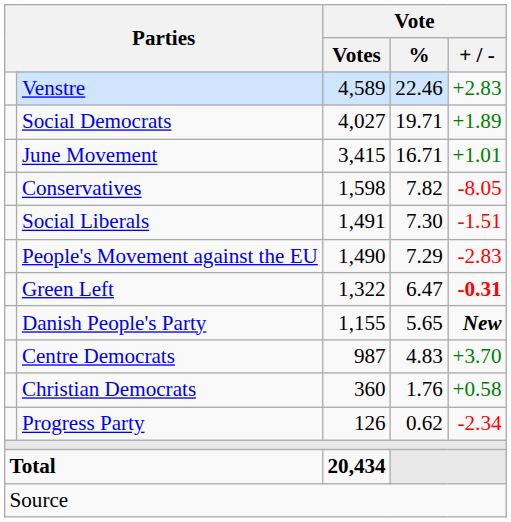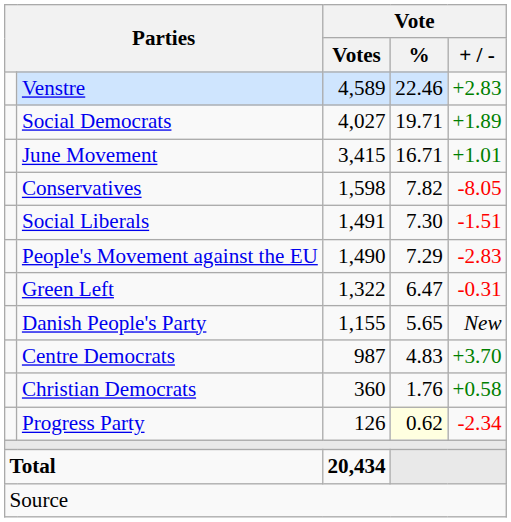(479, 289) bold -> (479, 289) normal
(482, 322) bold -> (483, 322) normal
(424, 423) no background -> (424, 423) lightyellow background
